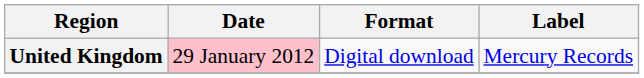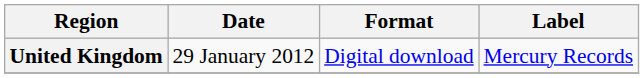(243, 55) pink background -> (243, 55) no background
